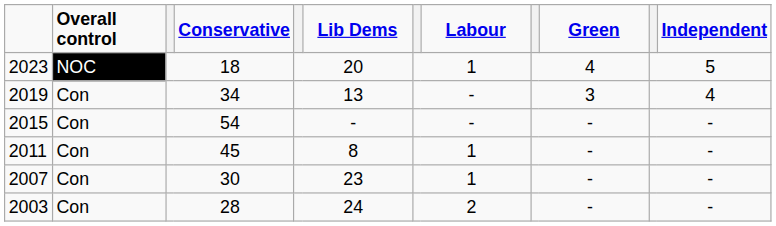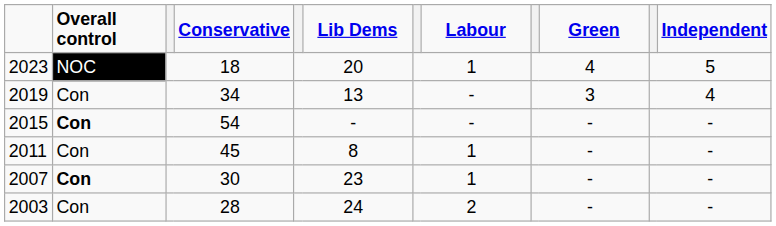(73, 123) normal -> (74, 123) bold
(73, 180) normal -> (74, 180) bold
